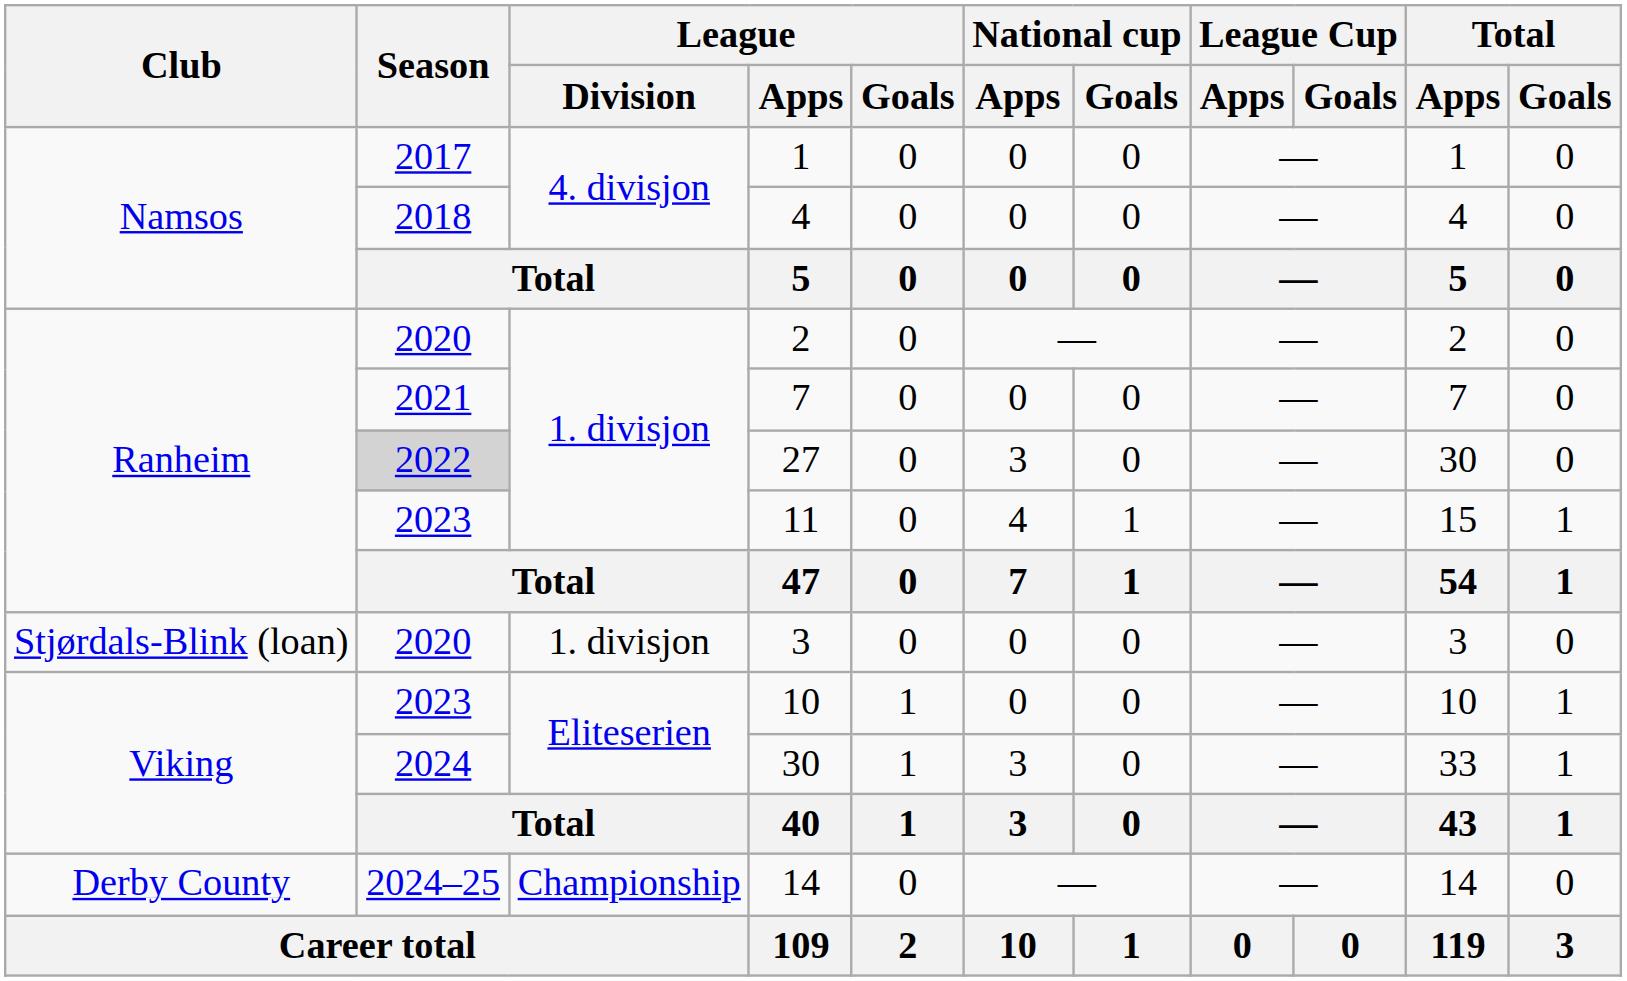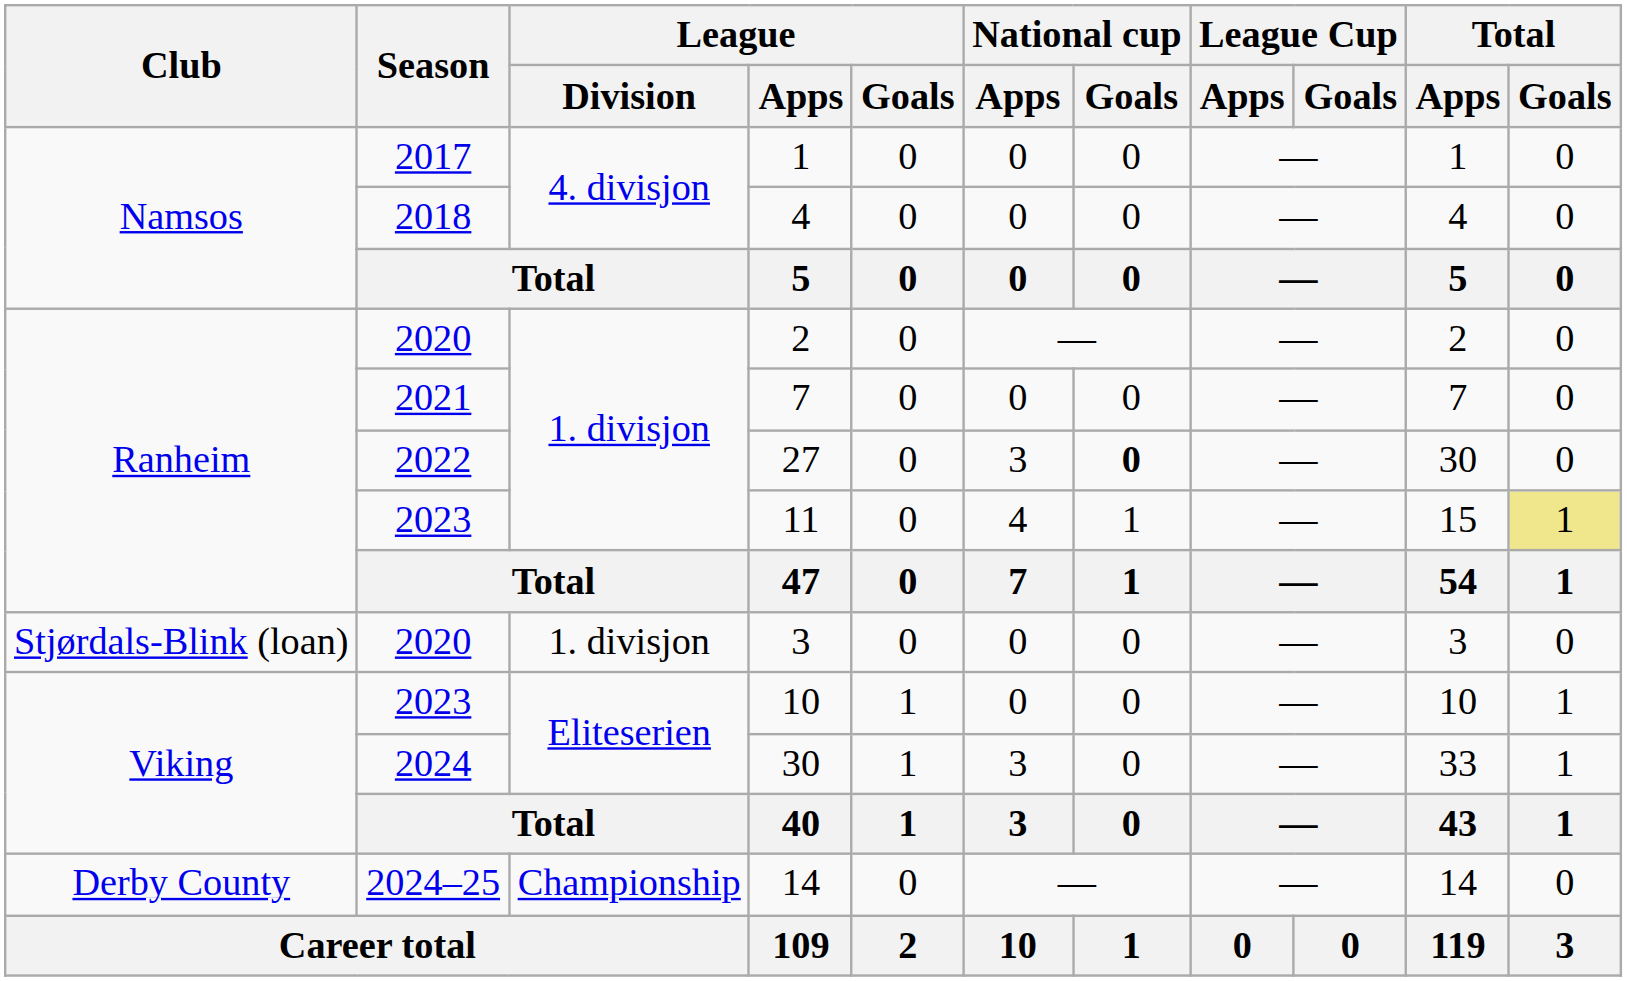(433, 459) lightgrey background -> (433, 459) no background
(1131, 459) normal -> (1131, 459) bold
(1565, 519) no background -> (1565, 519) khaki background
